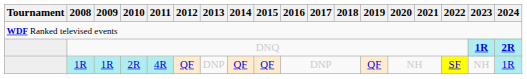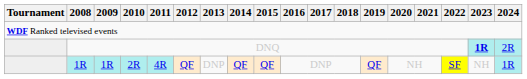(508, 47) bold -> (508, 47) normal
